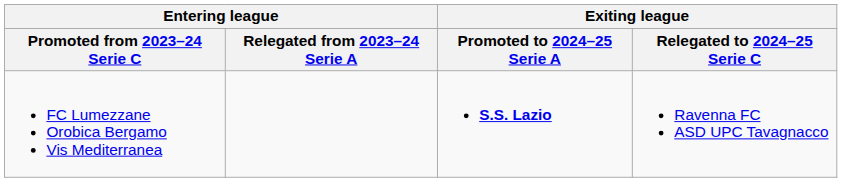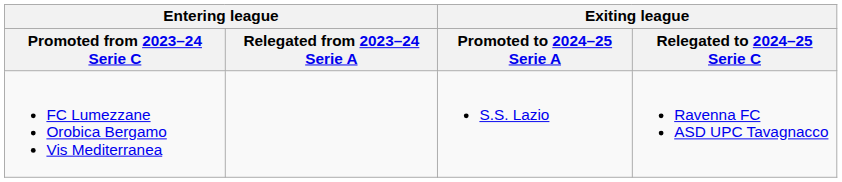(535, 115) bold -> (535, 115) normal
